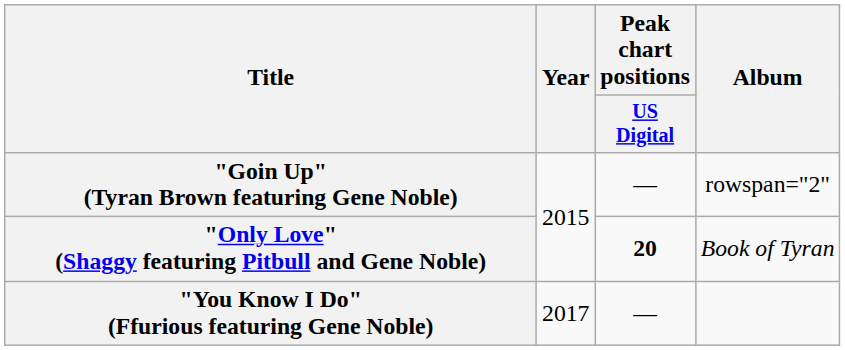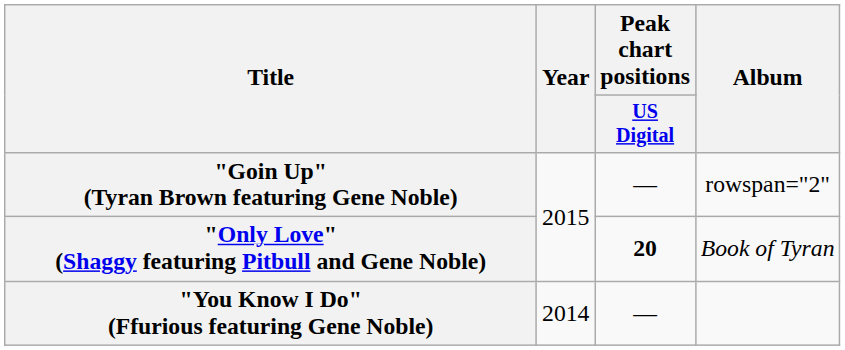(566, 312) 2017 -> (566, 312) 2014
